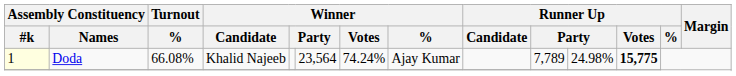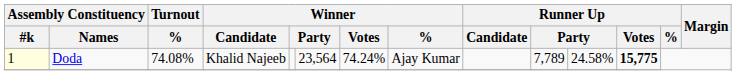(172, 59) 66.08% -> (172, 59) 74.08%
(592, 59) 24.98% -> (592, 59) 24.58%
